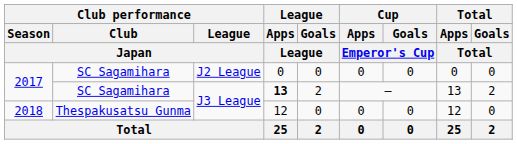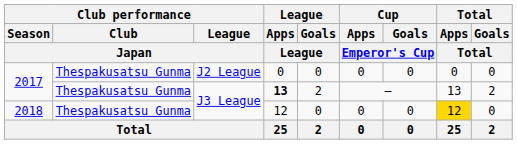(123, 72) SC Sagamihara -> (123, 72) Thespakusatsu Gunma
(123, 91) SC Sagamihara -> (123, 91) Thespakusatsu Gunma
(454, 110) no background -> (454, 110) gold background
